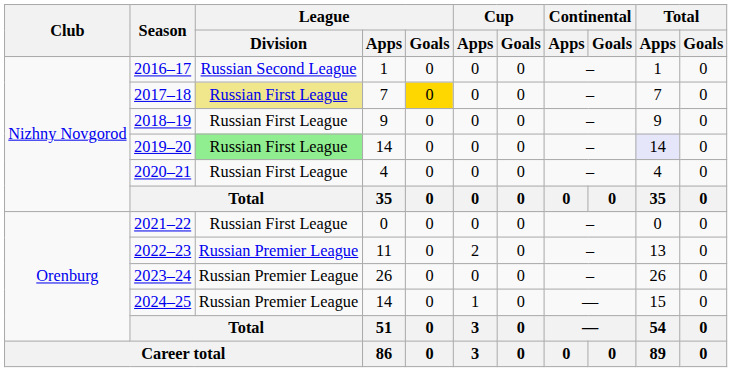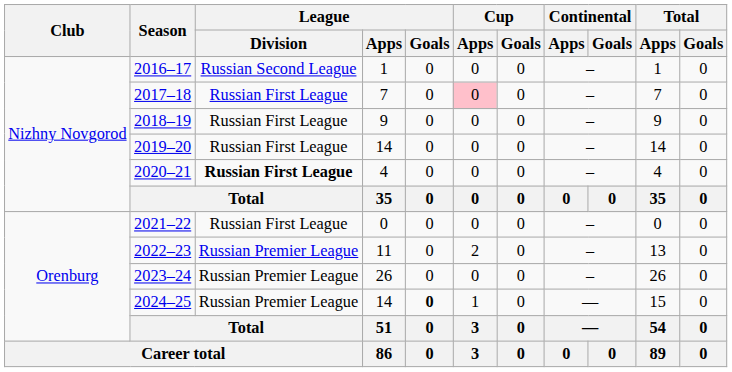(279, 95) khaki background -> (279, 95) no background
(430, 95) gold background -> (430, 95) no background
(475, 95) no background -> (475, 95) pink background
(279, 146) lightgreen background -> (279, 146) no background
(658, 146) lavender background -> (658, 146) no background
(279, 172) normal -> (279, 172) bold
(430, 302) normal -> (430, 302) bold
